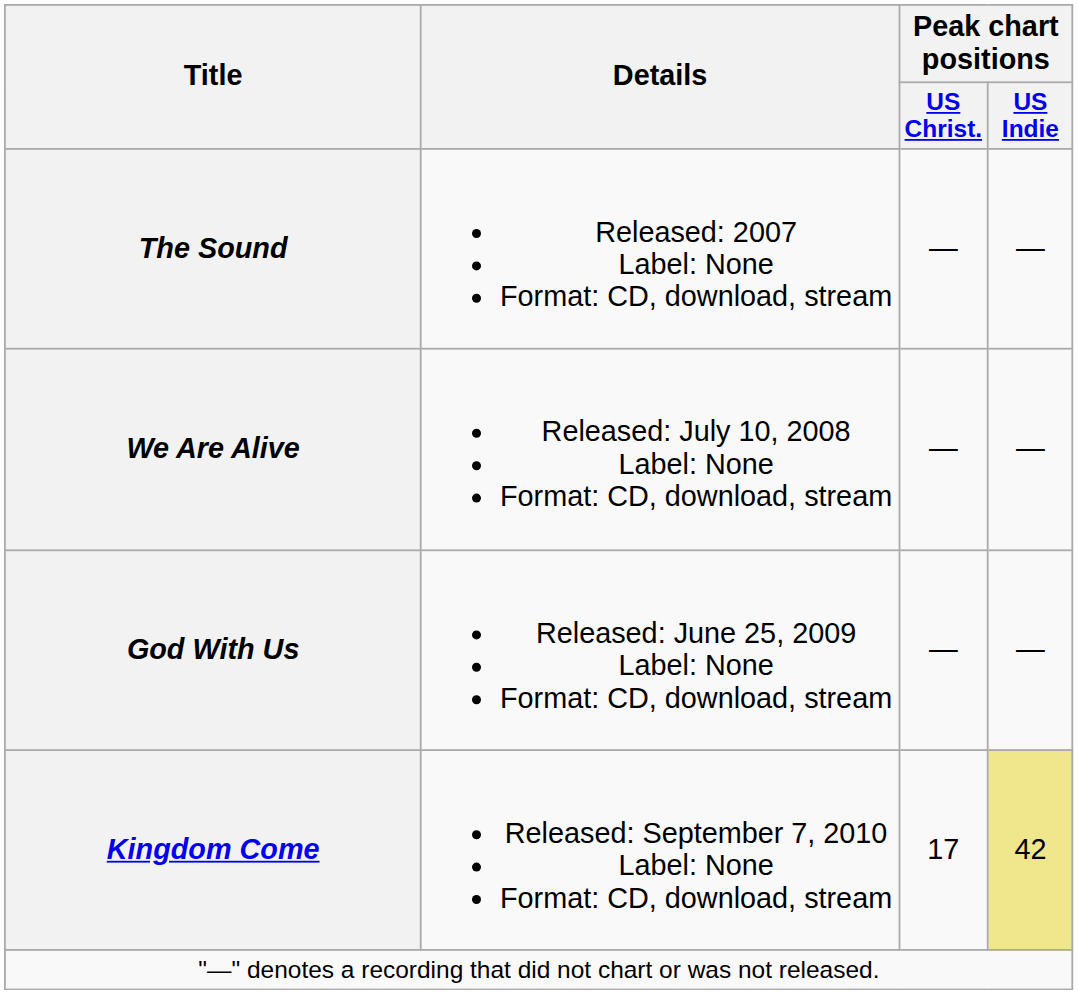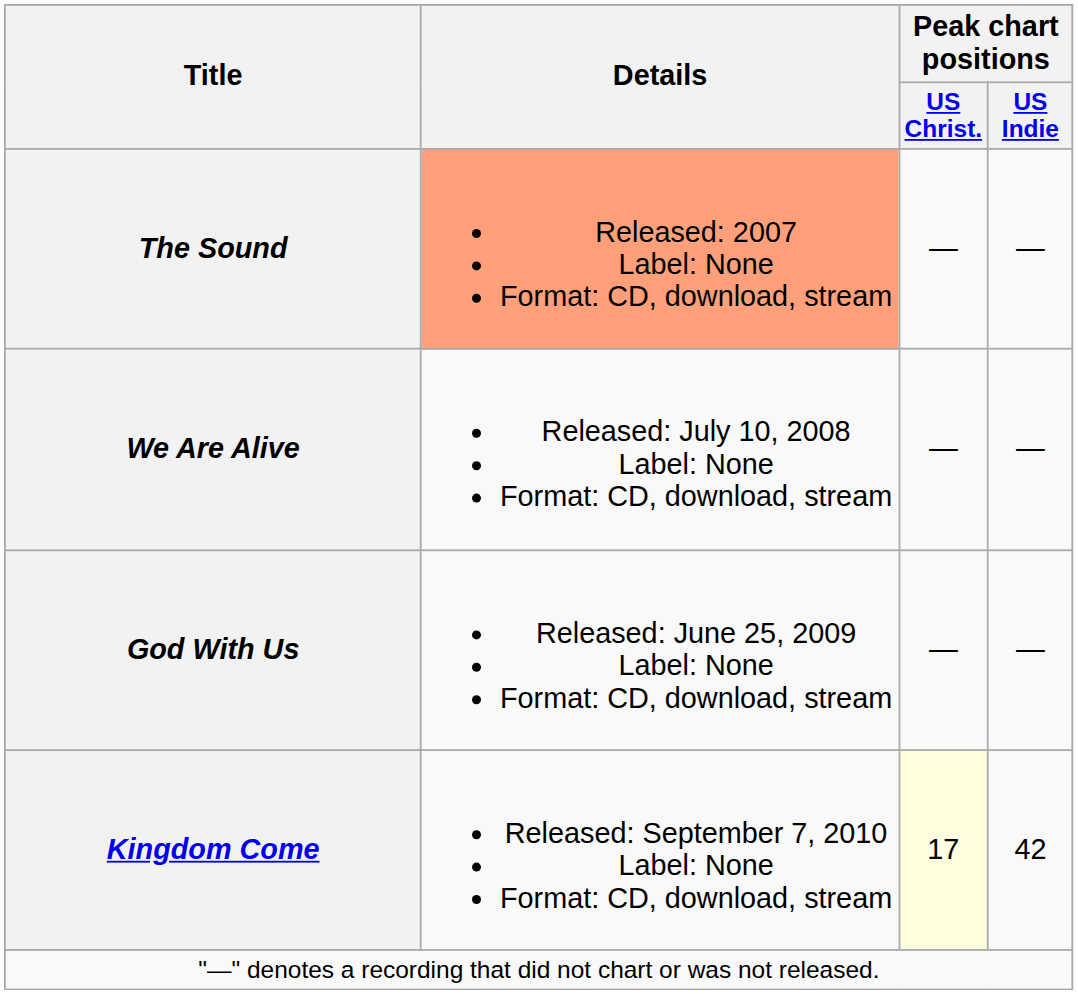(660, 265) no background -> (660, 265) lightsalmon background
(943, 849) no background -> (943, 849) lightyellow background
(1030, 849) khaki background -> (1030, 849) no background
